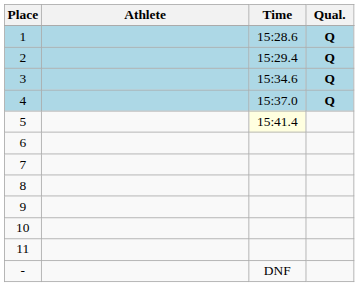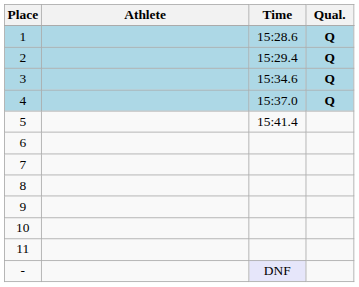(277, 121) lightyellow background -> (277, 121) no background
(277, 270) no background -> (277, 270) lavender background
